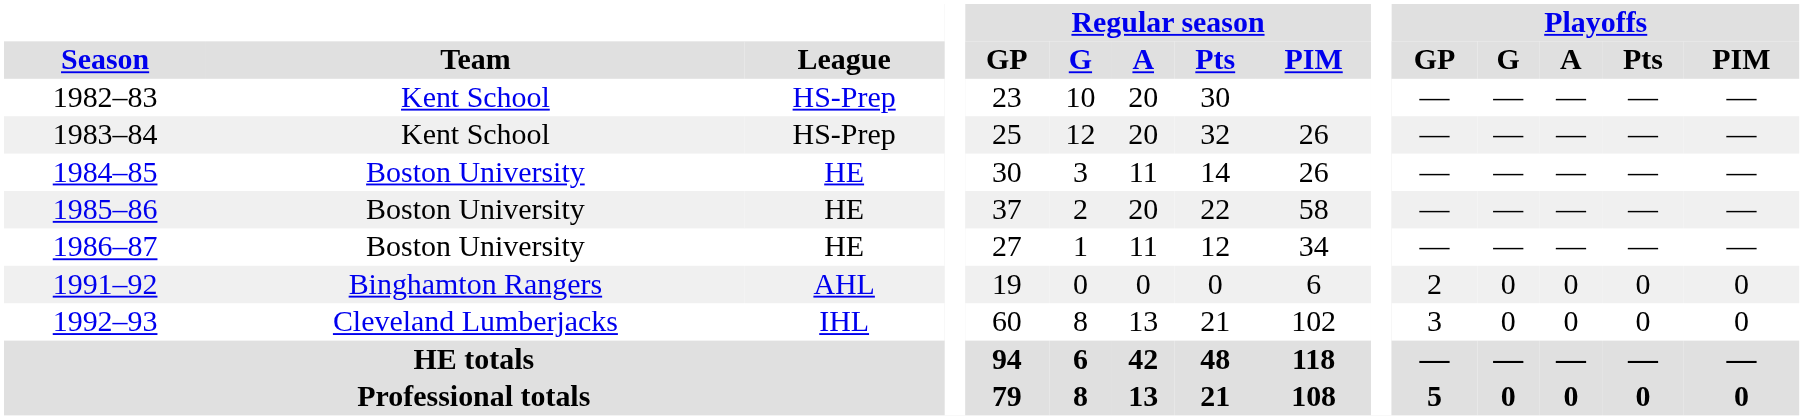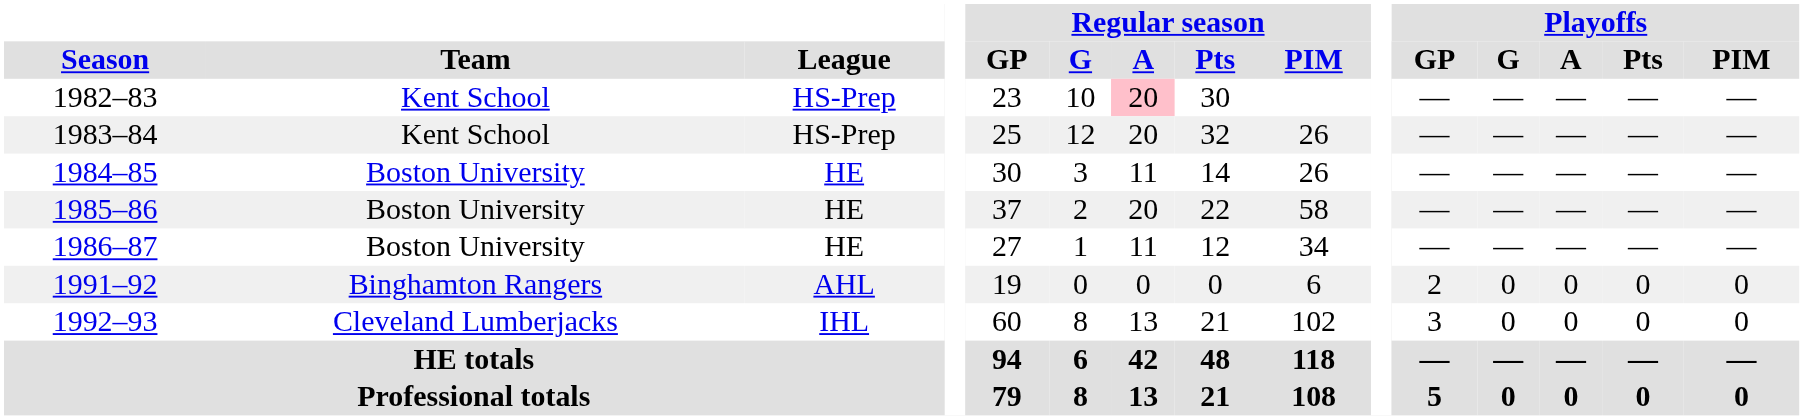(1143, 97) no background -> (1143, 97) pink background
